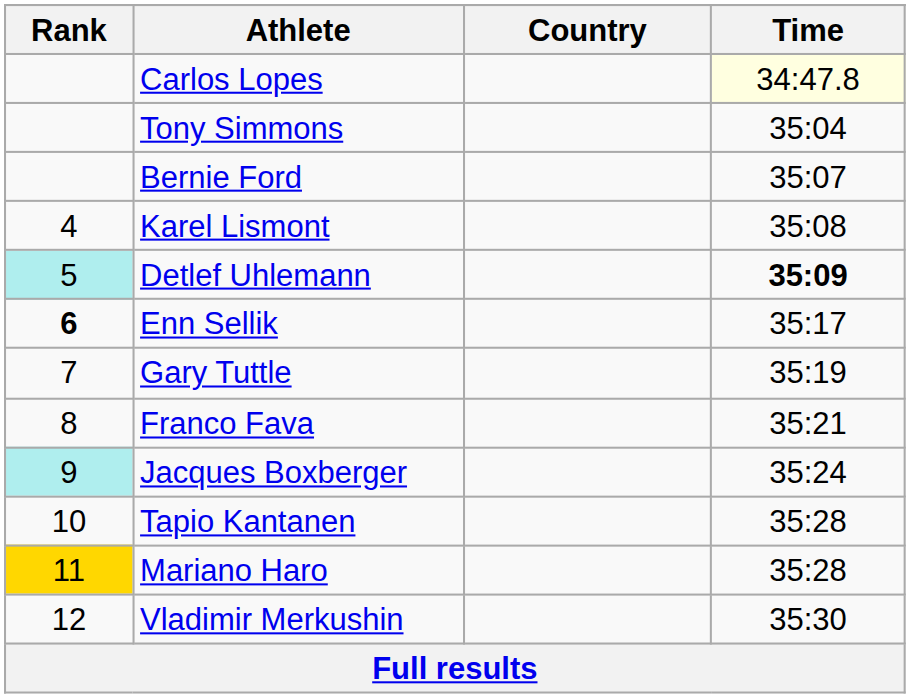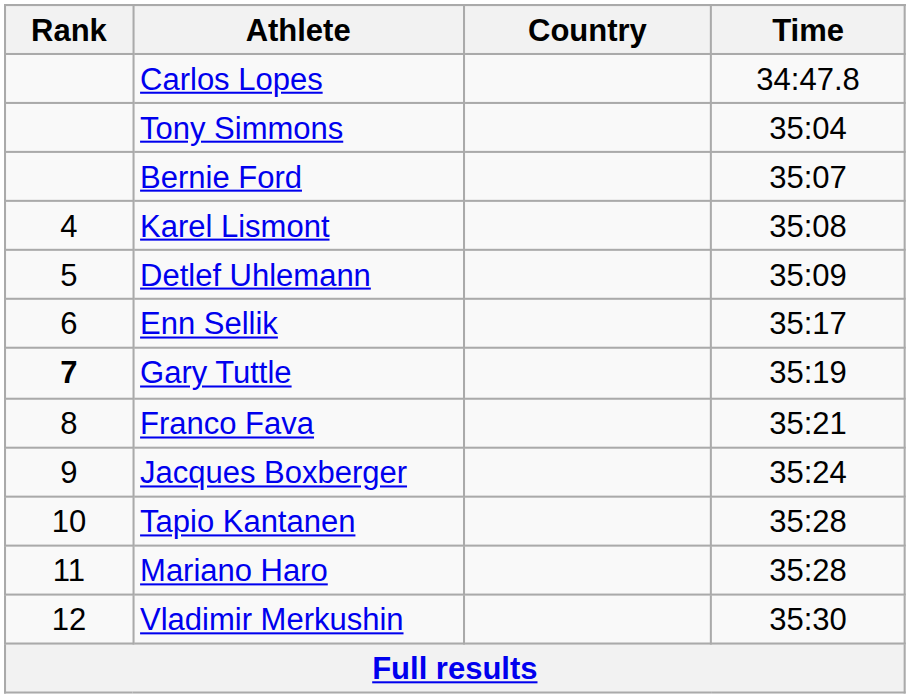(808, 79) lightyellow background -> (808, 79) no background
(69, 275) paleturquoise background -> (69, 275) no background
(808, 275) bold -> (808, 275) normal
(69, 324) bold -> (69, 324) normal
(69, 373) normal -> (69, 373) bold
(69, 472) paleturquoise background -> (69, 472) no background
(69, 570) gold background -> (69, 570) no background
